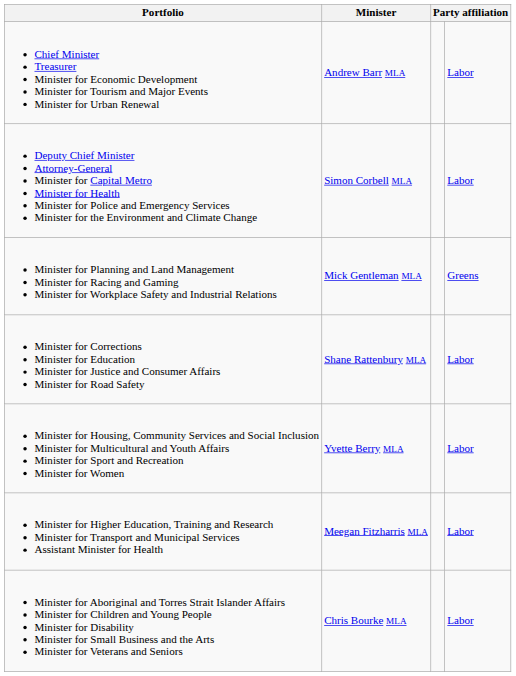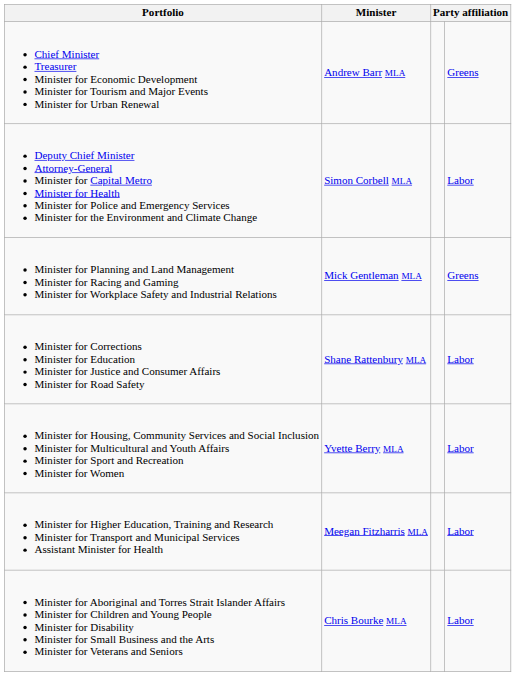(460, 72) Labor -> (463, 72) Greens
